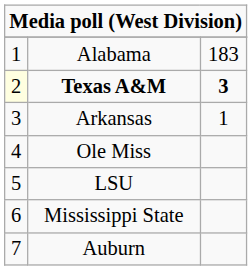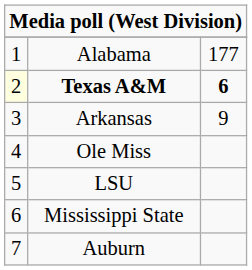(223, 53) 183 -> (223, 53) 177
(223, 86) 3 -> (223, 86) 6
(223, 118) 1 -> (223, 118) 9
